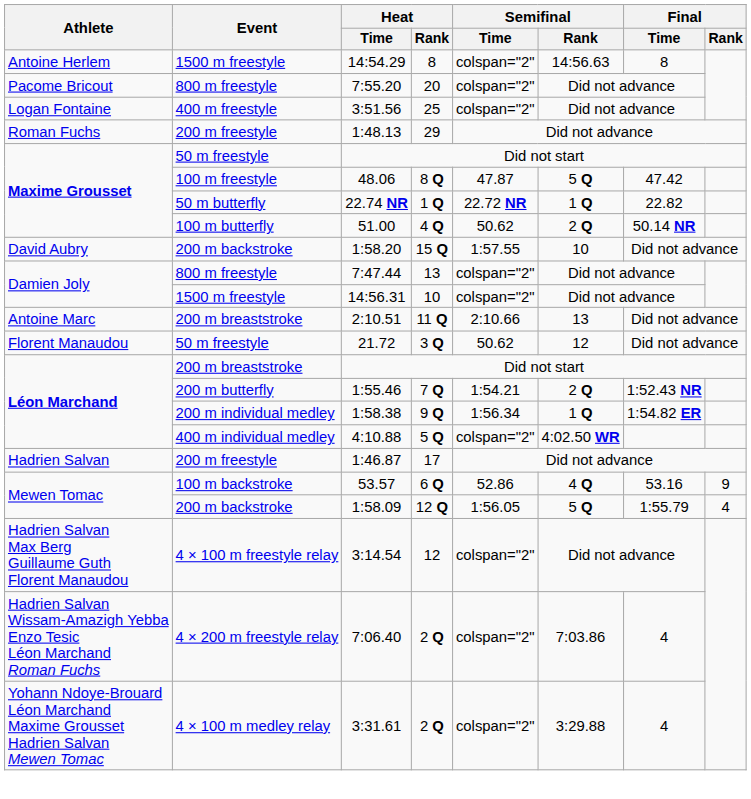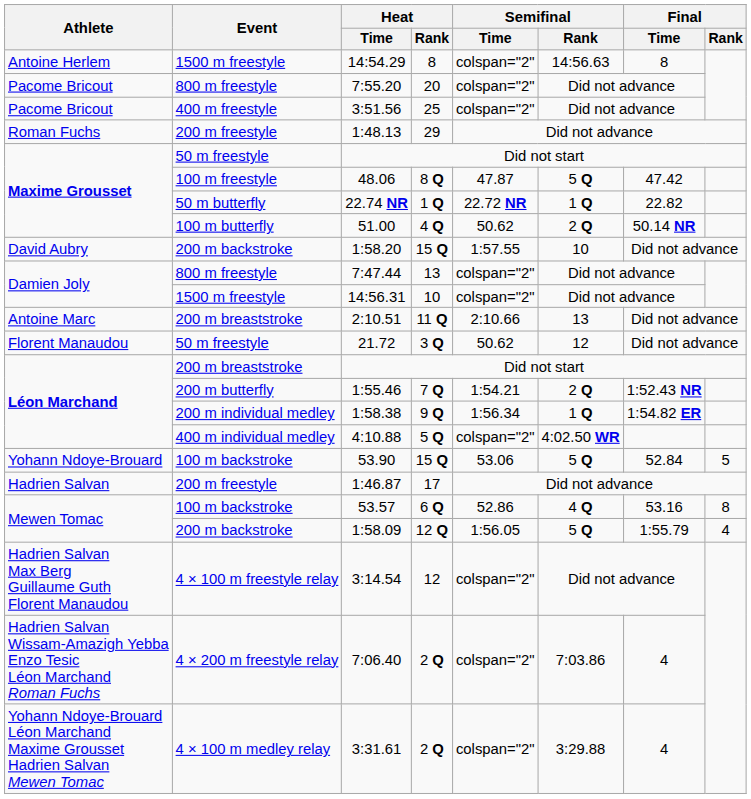(60, 109) Logan Fontaine -> (60, 109) Pacome Bricout
+ row: (234, 461)
(726, 484) 9 -> (726, 507) 8
